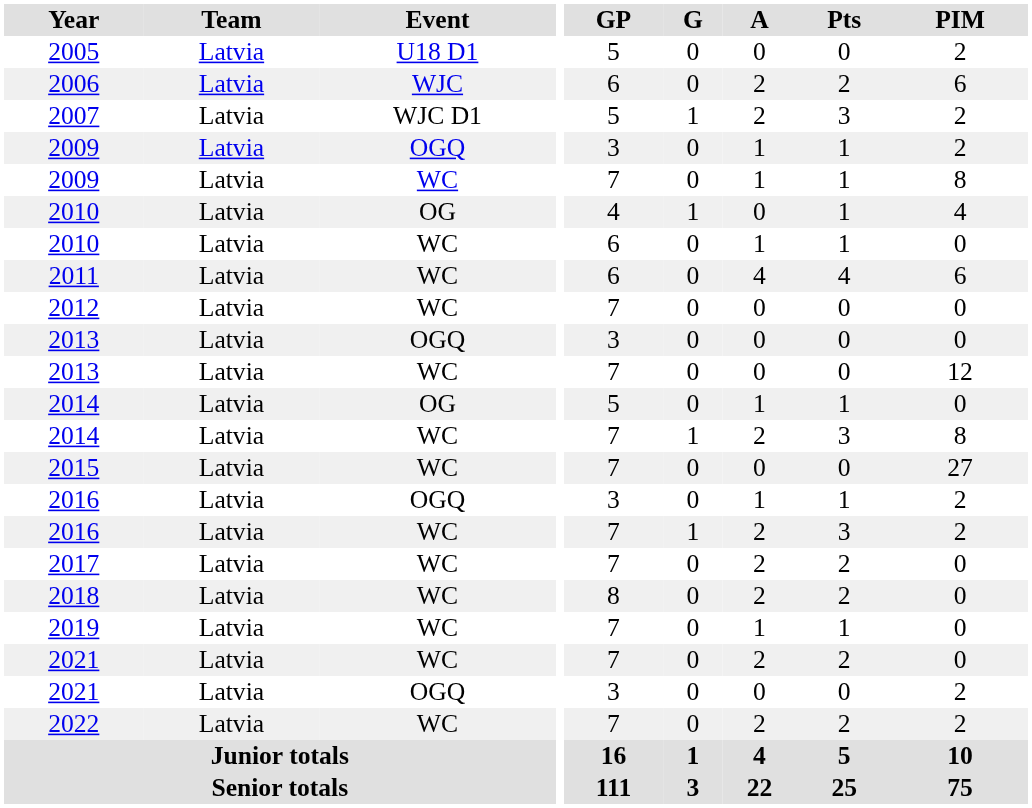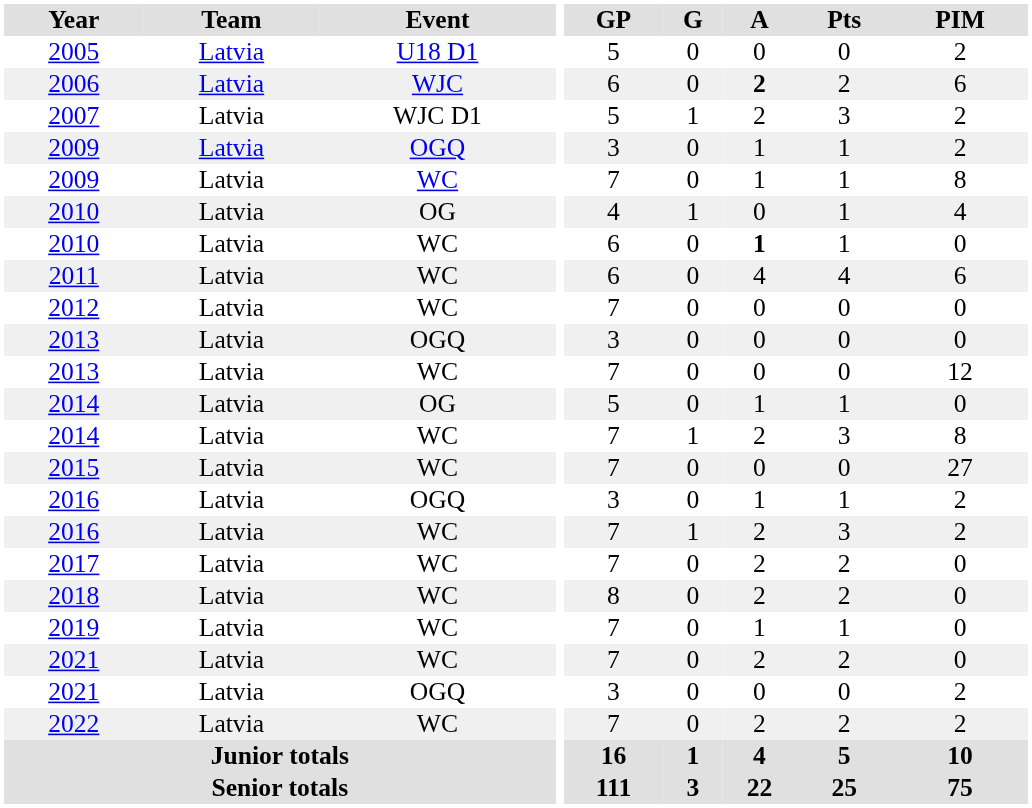(759, 83) normal -> (759, 83) bold
(759, 243) normal -> (759, 243) bold
